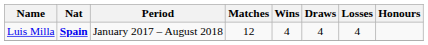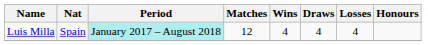(74, 31) bold -> (73, 31) normal
(158, 31) no background -> (156, 31) paleturquoise background
